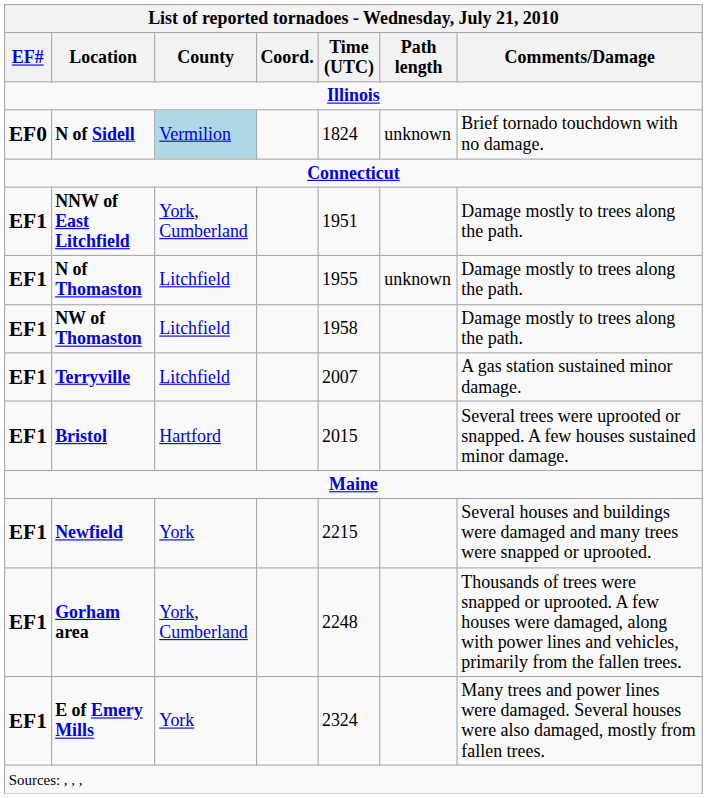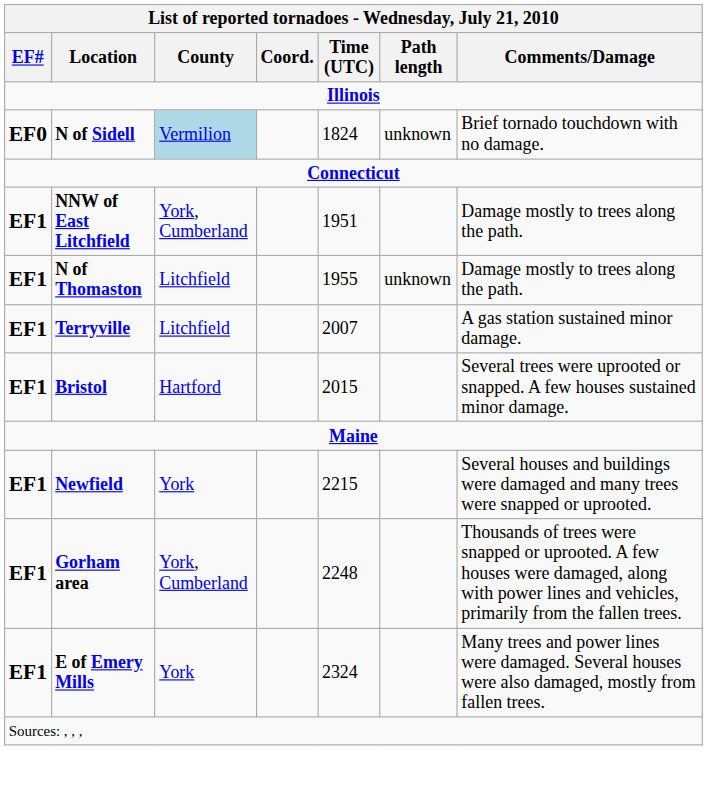- row: (98, 328)
